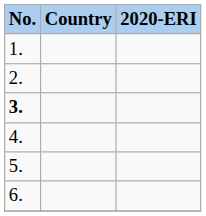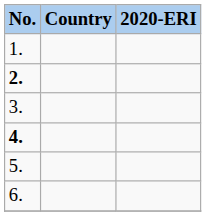(16, 78) normal -> (16, 78) bold
(16, 107) bold -> (16, 107) normal
(16, 136) normal -> (16, 136) bold
